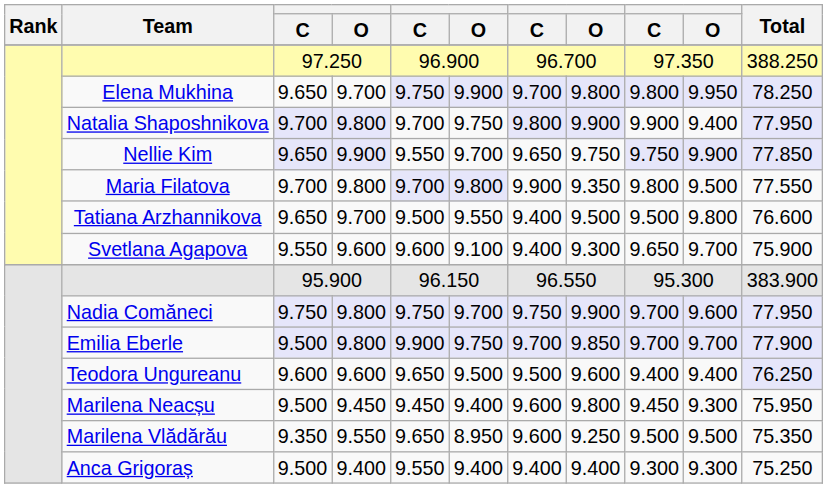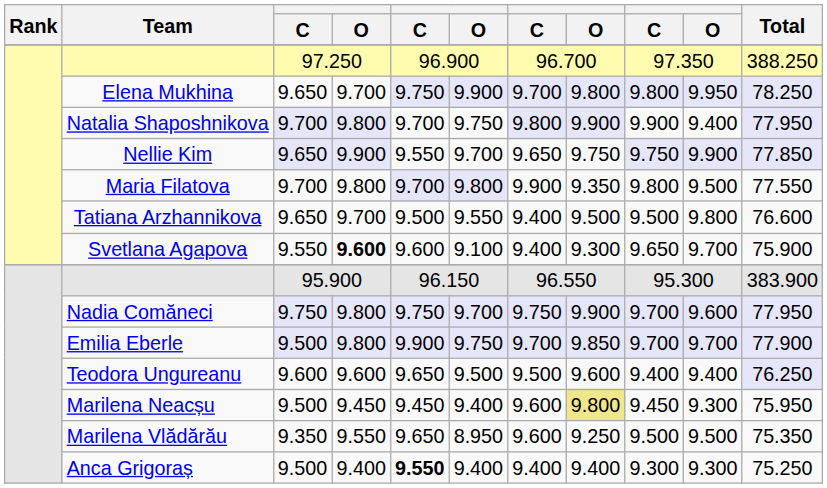(361, 249) normal -> (361, 249) bold
(596, 405) no background -> (596, 405) khaki background
(420, 468) normal -> (420, 468) bold
